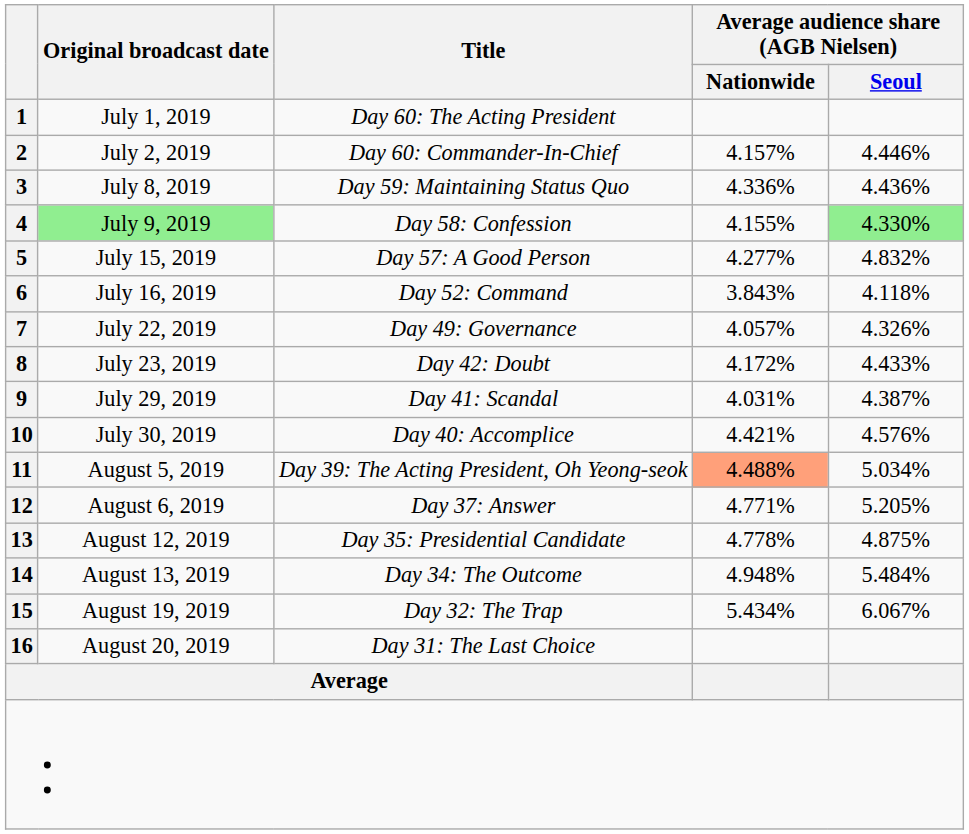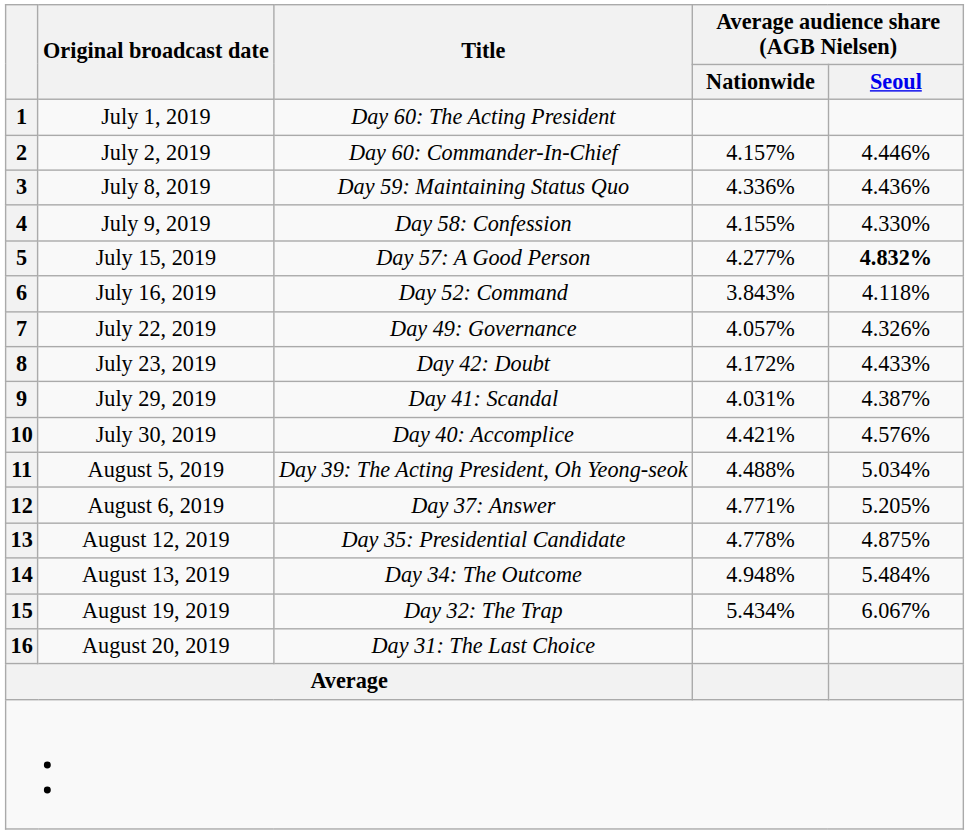(156, 222) lightgreen background -> (156, 222) no background
(896, 222) lightgreen background -> (896, 222) no background
(896, 258) normal -> (896, 258) bold
(760, 469) lightsalmon background -> (760, 469) no background
